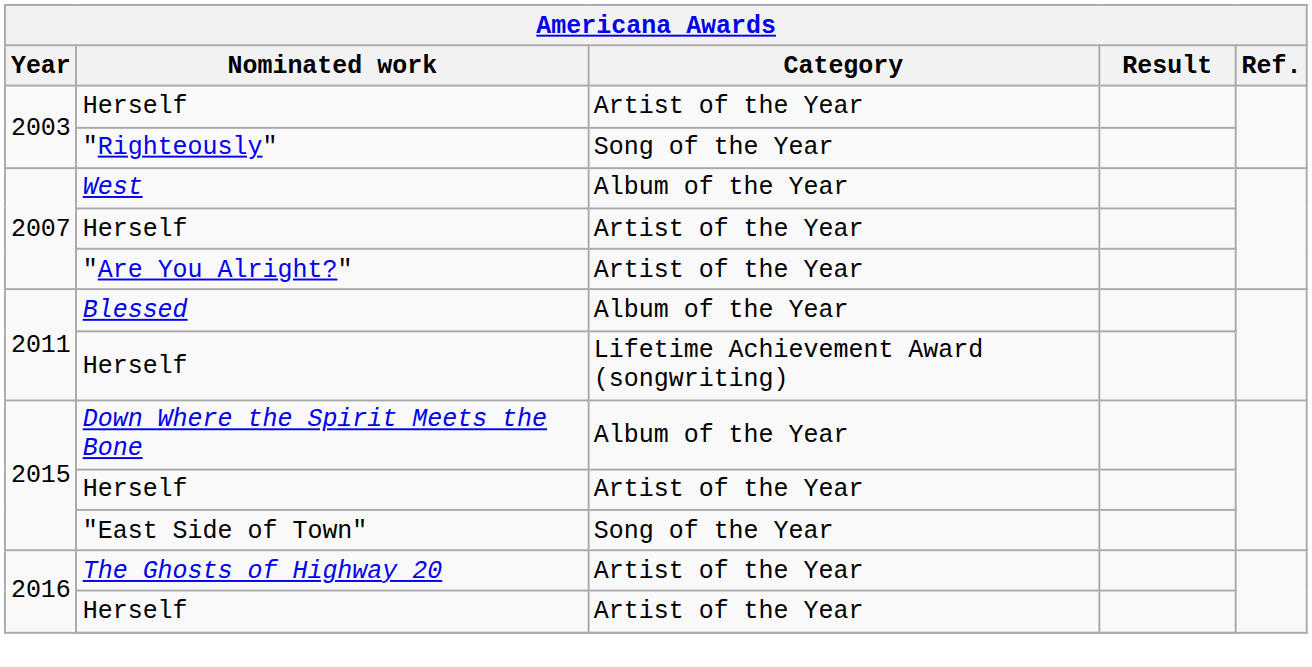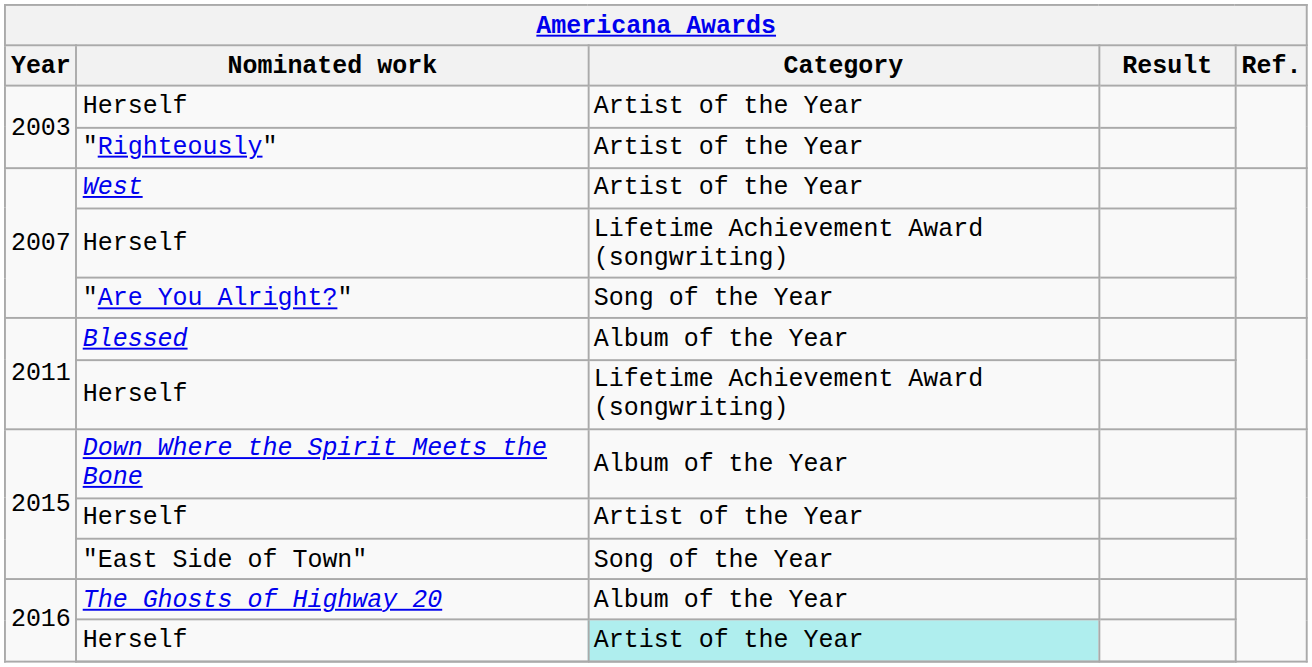(714, 147) Song of the Year -> (729, 147) Artist of the Year
(721, 188) Album of the Year -> (729, 188) Artist of the Year
(729, 229) Artist of the Year -> (789, 243) Lifetime Achievement Award (songwriting)
(729, 269) Artist of the Year -> (714, 298) Song of the Year
(729, 571) Artist of the Year -> (721, 600) Album of the Year
(729, 612) no background -> (729, 641) paleturquoise background
